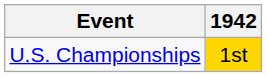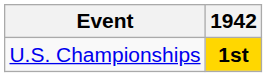(234, 54) normal -> (234, 54) bold
